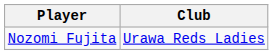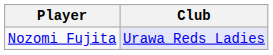(194, 39) no background -> (194, 39) lavender background
